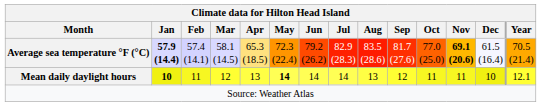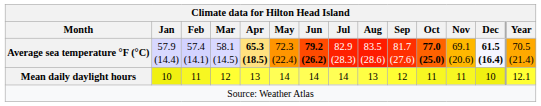(167, 53) bold -> (167, 53) normal
(255, 53) normal -> (255, 53) bold
(314, 53) normal -> (314, 53) bold
(432, 53) normal -> (432, 53) bold
(461, 53) bold -> (461, 53) normal
(491, 53) normal -> (491, 53) bold
(167, 76) bold -> (167, 76) normal
(284, 76) bold -> (284, 76) normal
